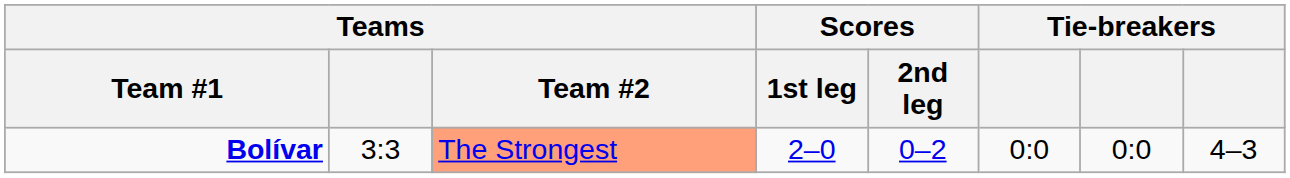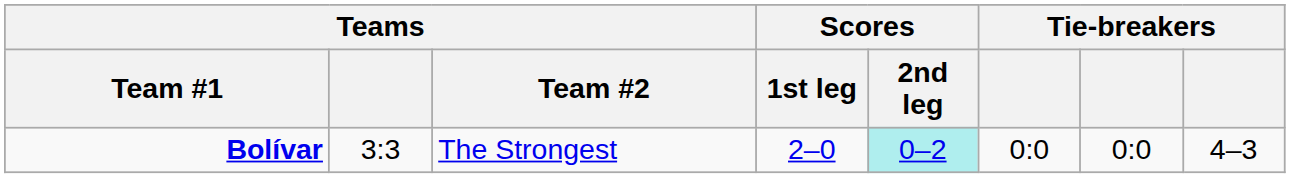(528, 149) lightsalmon background -> (528, 149) no background
(923, 149) no background -> (923, 149) paleturquoise background
